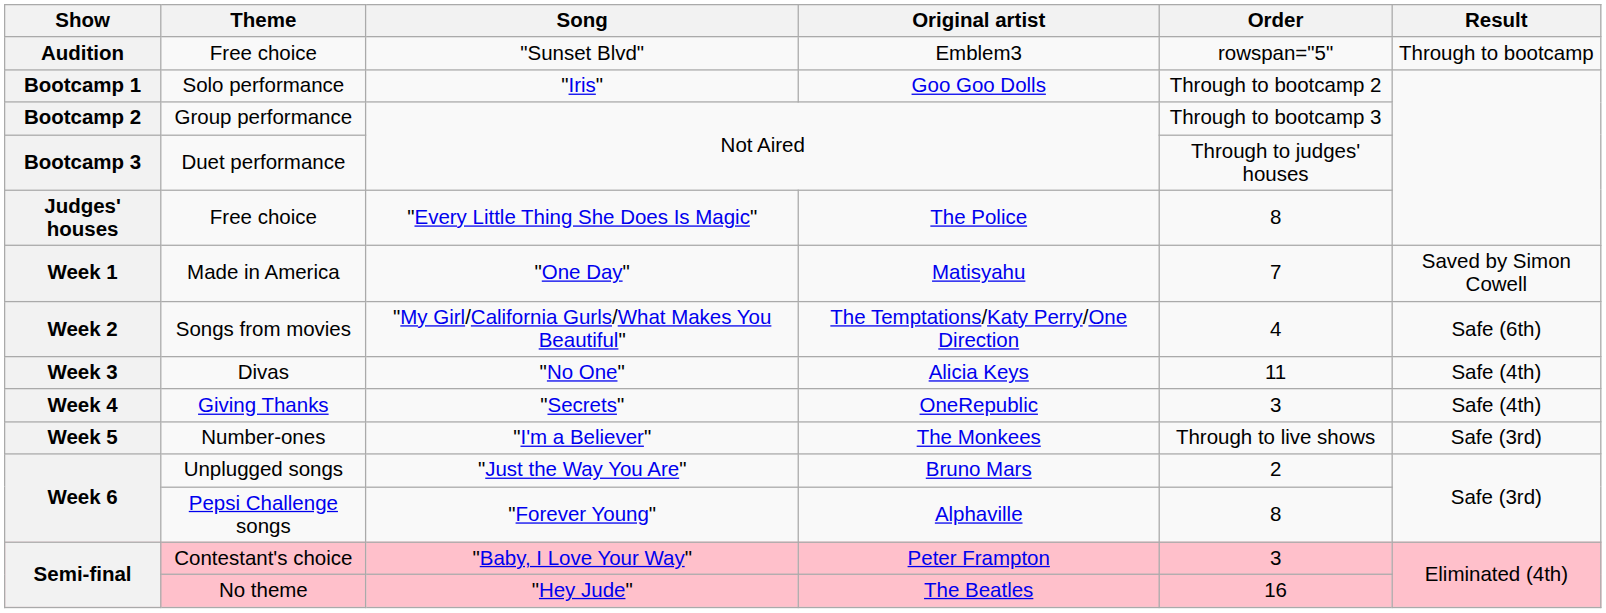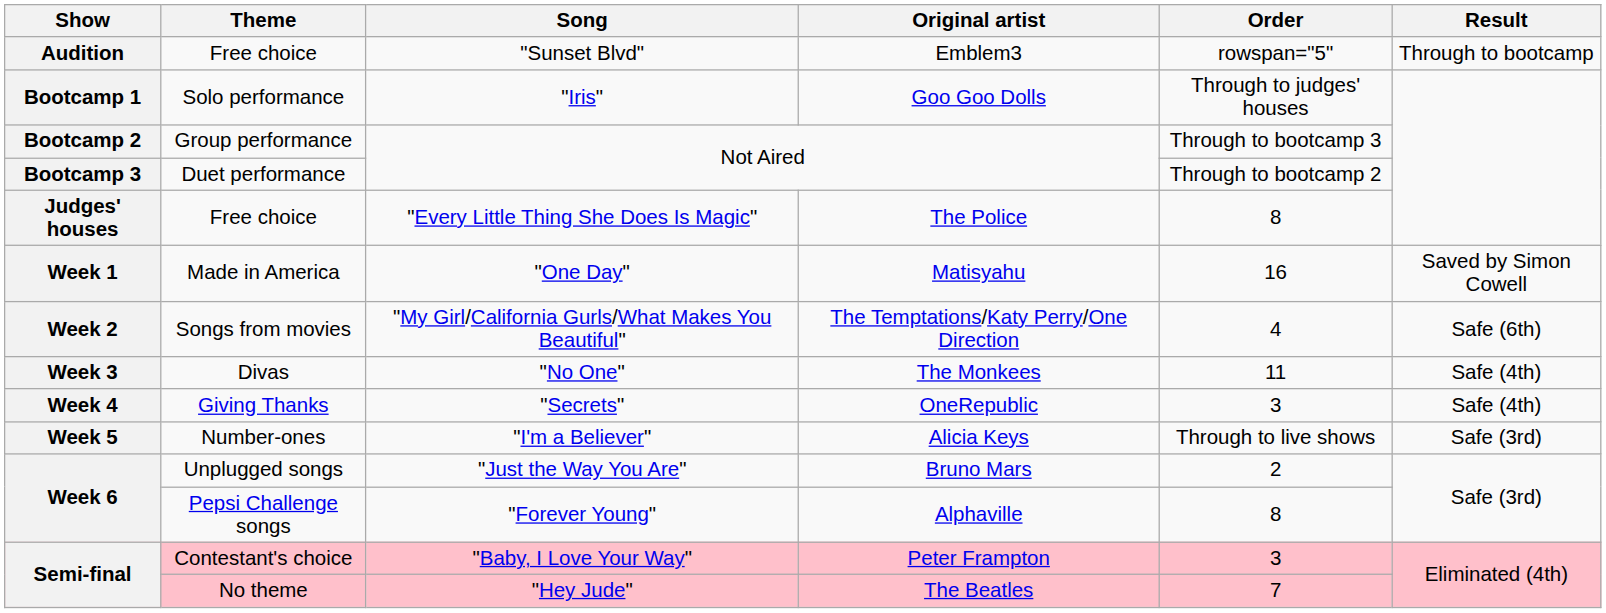(1276, 85) Through to bootcamp 2 -> (1276, 97) Through to judges' houses
(1276, 162) Through to judges' houses -> (1276, 173) Through to bootcamp 2
(1276, 273) 7 -> (1276, 273) 16
(979, 372) Alicia Keys -> (979, 372) The Monkees
(979, 437) The Monkees -> (979, 437) Alicia Keys
(1276, 590) 16 -> (1276, 590) 7
